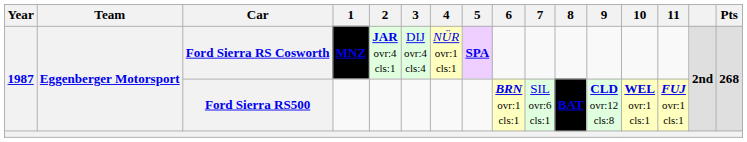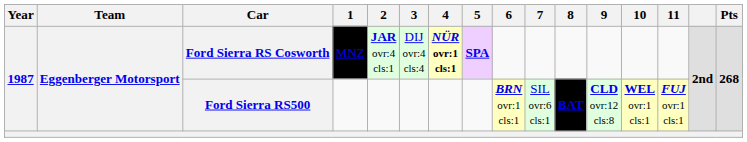(351, 52) bold -> (350, 52) normal
(446, 52) normal -> (445, 52) bold
